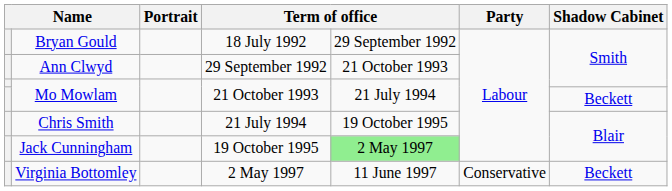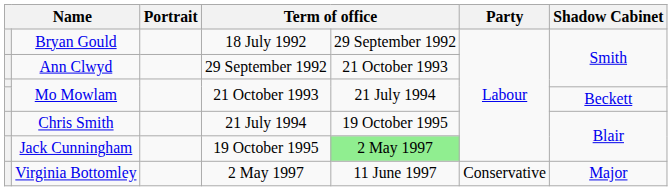(608, 173) Beckett -> (608, 173) Major
